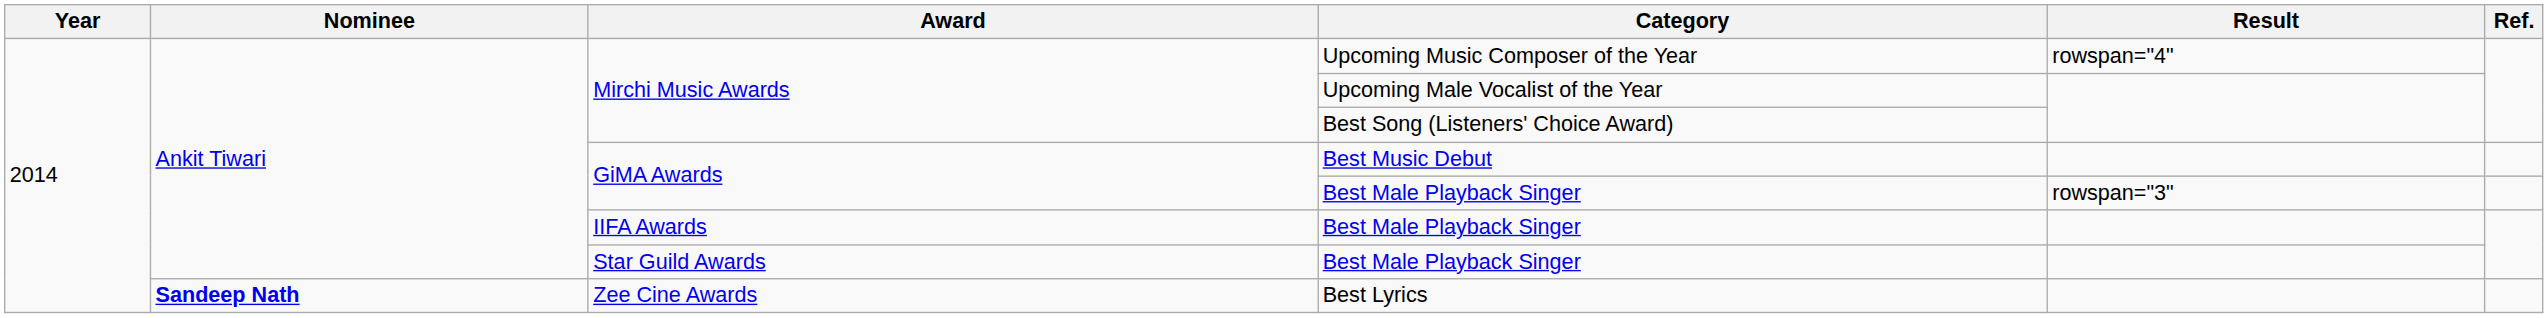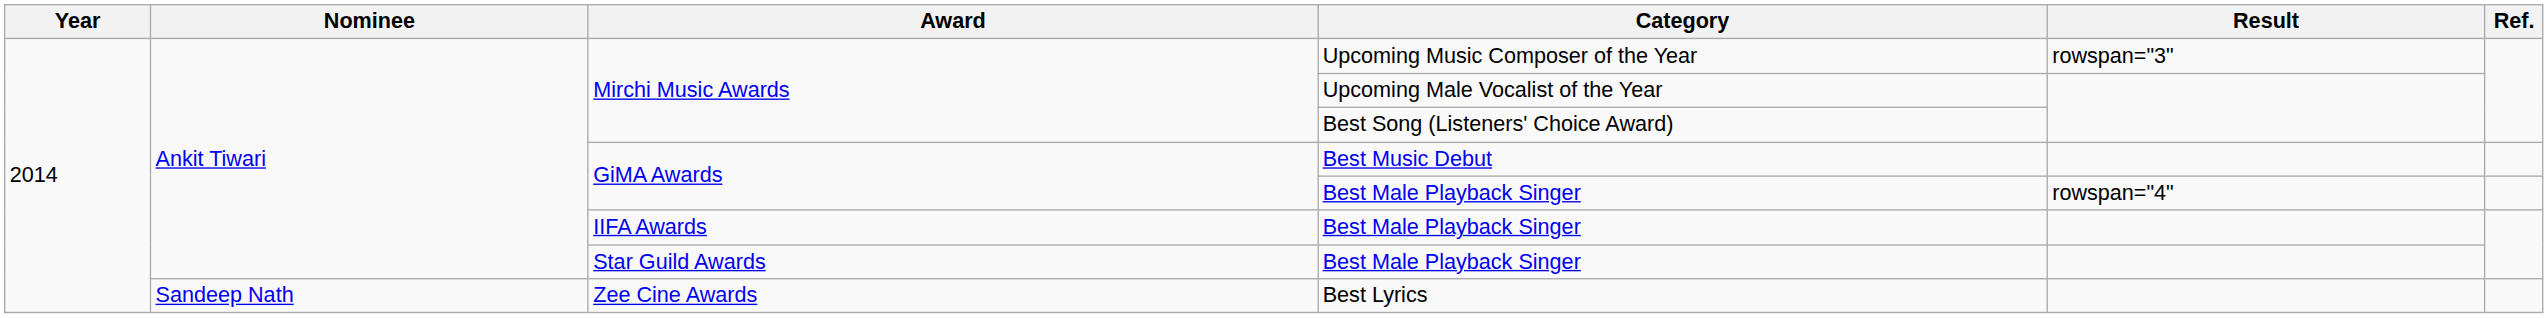(2113, 55) rowspan="4" -> (2113, 55) rowspan="3"
(2113, 192) rowspan="3" -> (2113, 192) rowspan="4"
(228, 295) bold -> (225, 295) normal
